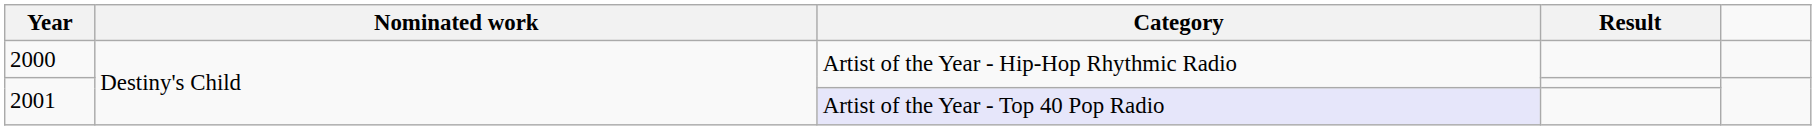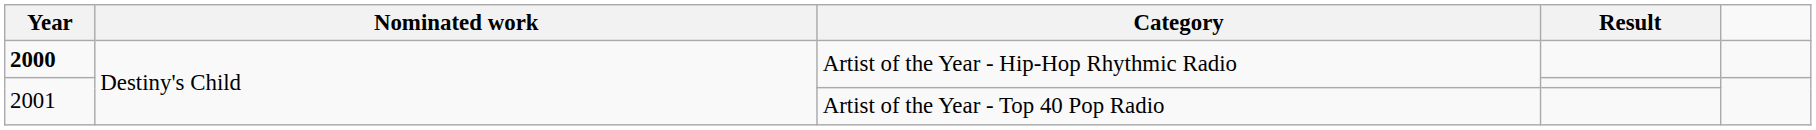(33, 58) normal -> (33, 58) bold
(994, 105) lavender background -> (994, 105) no background
